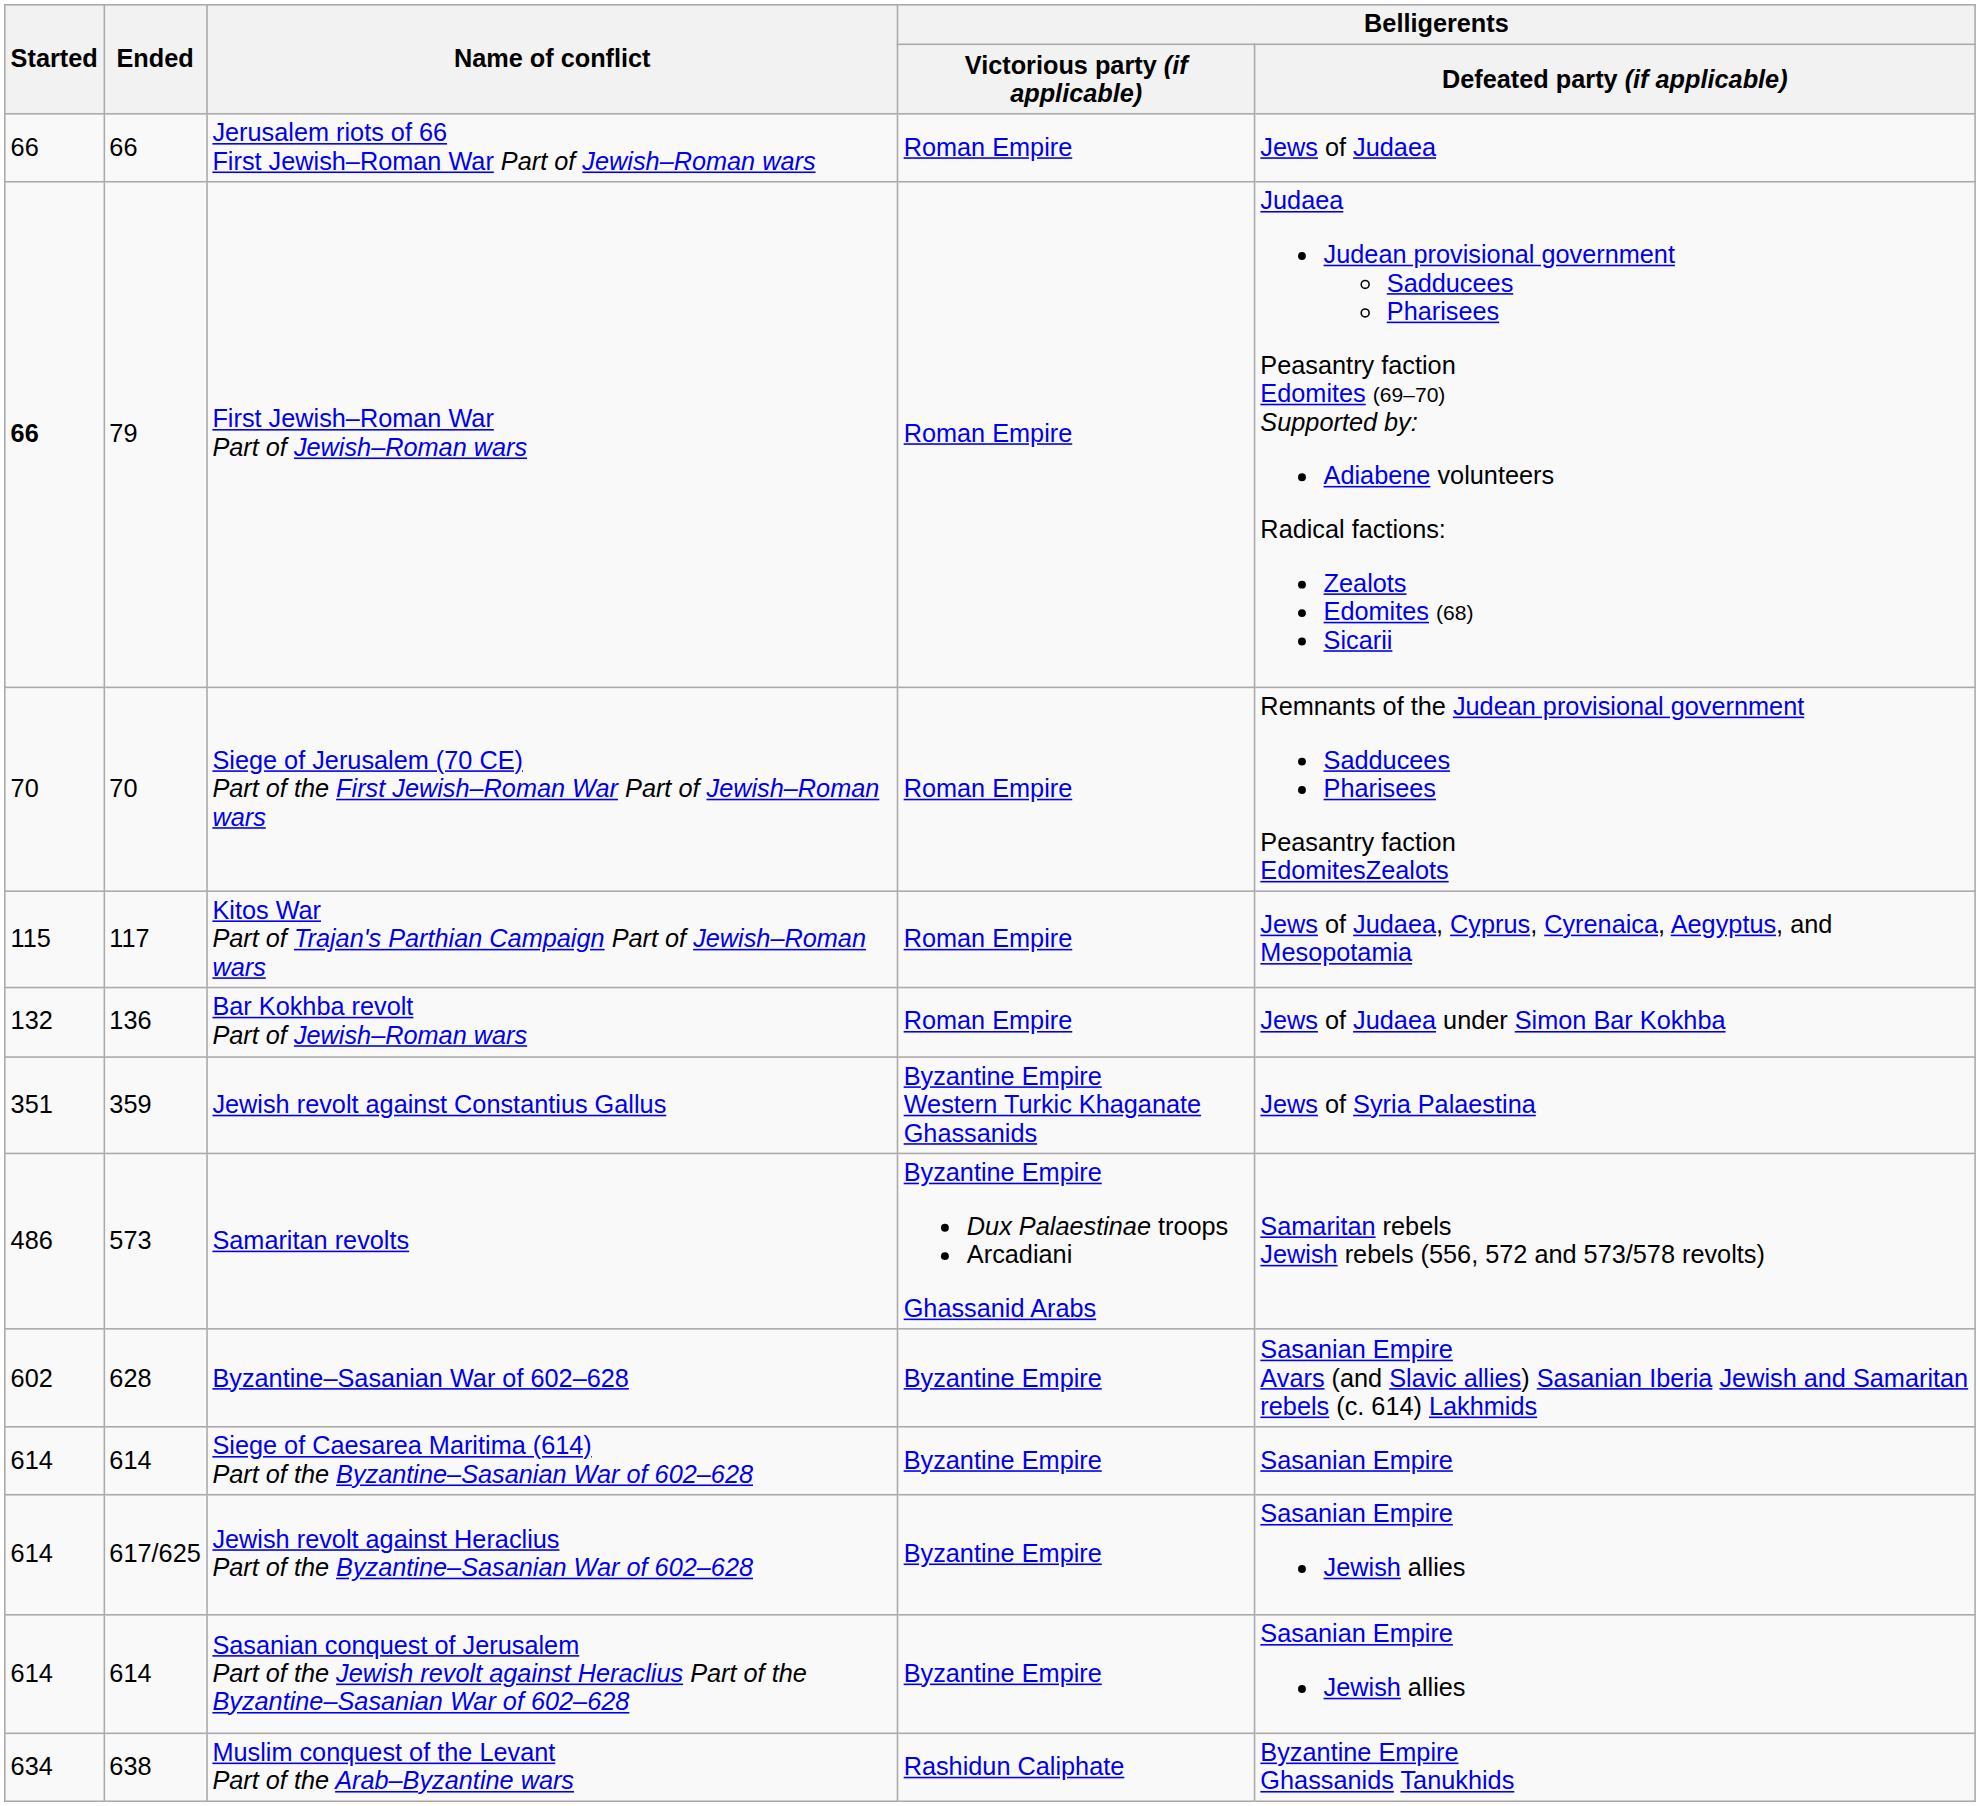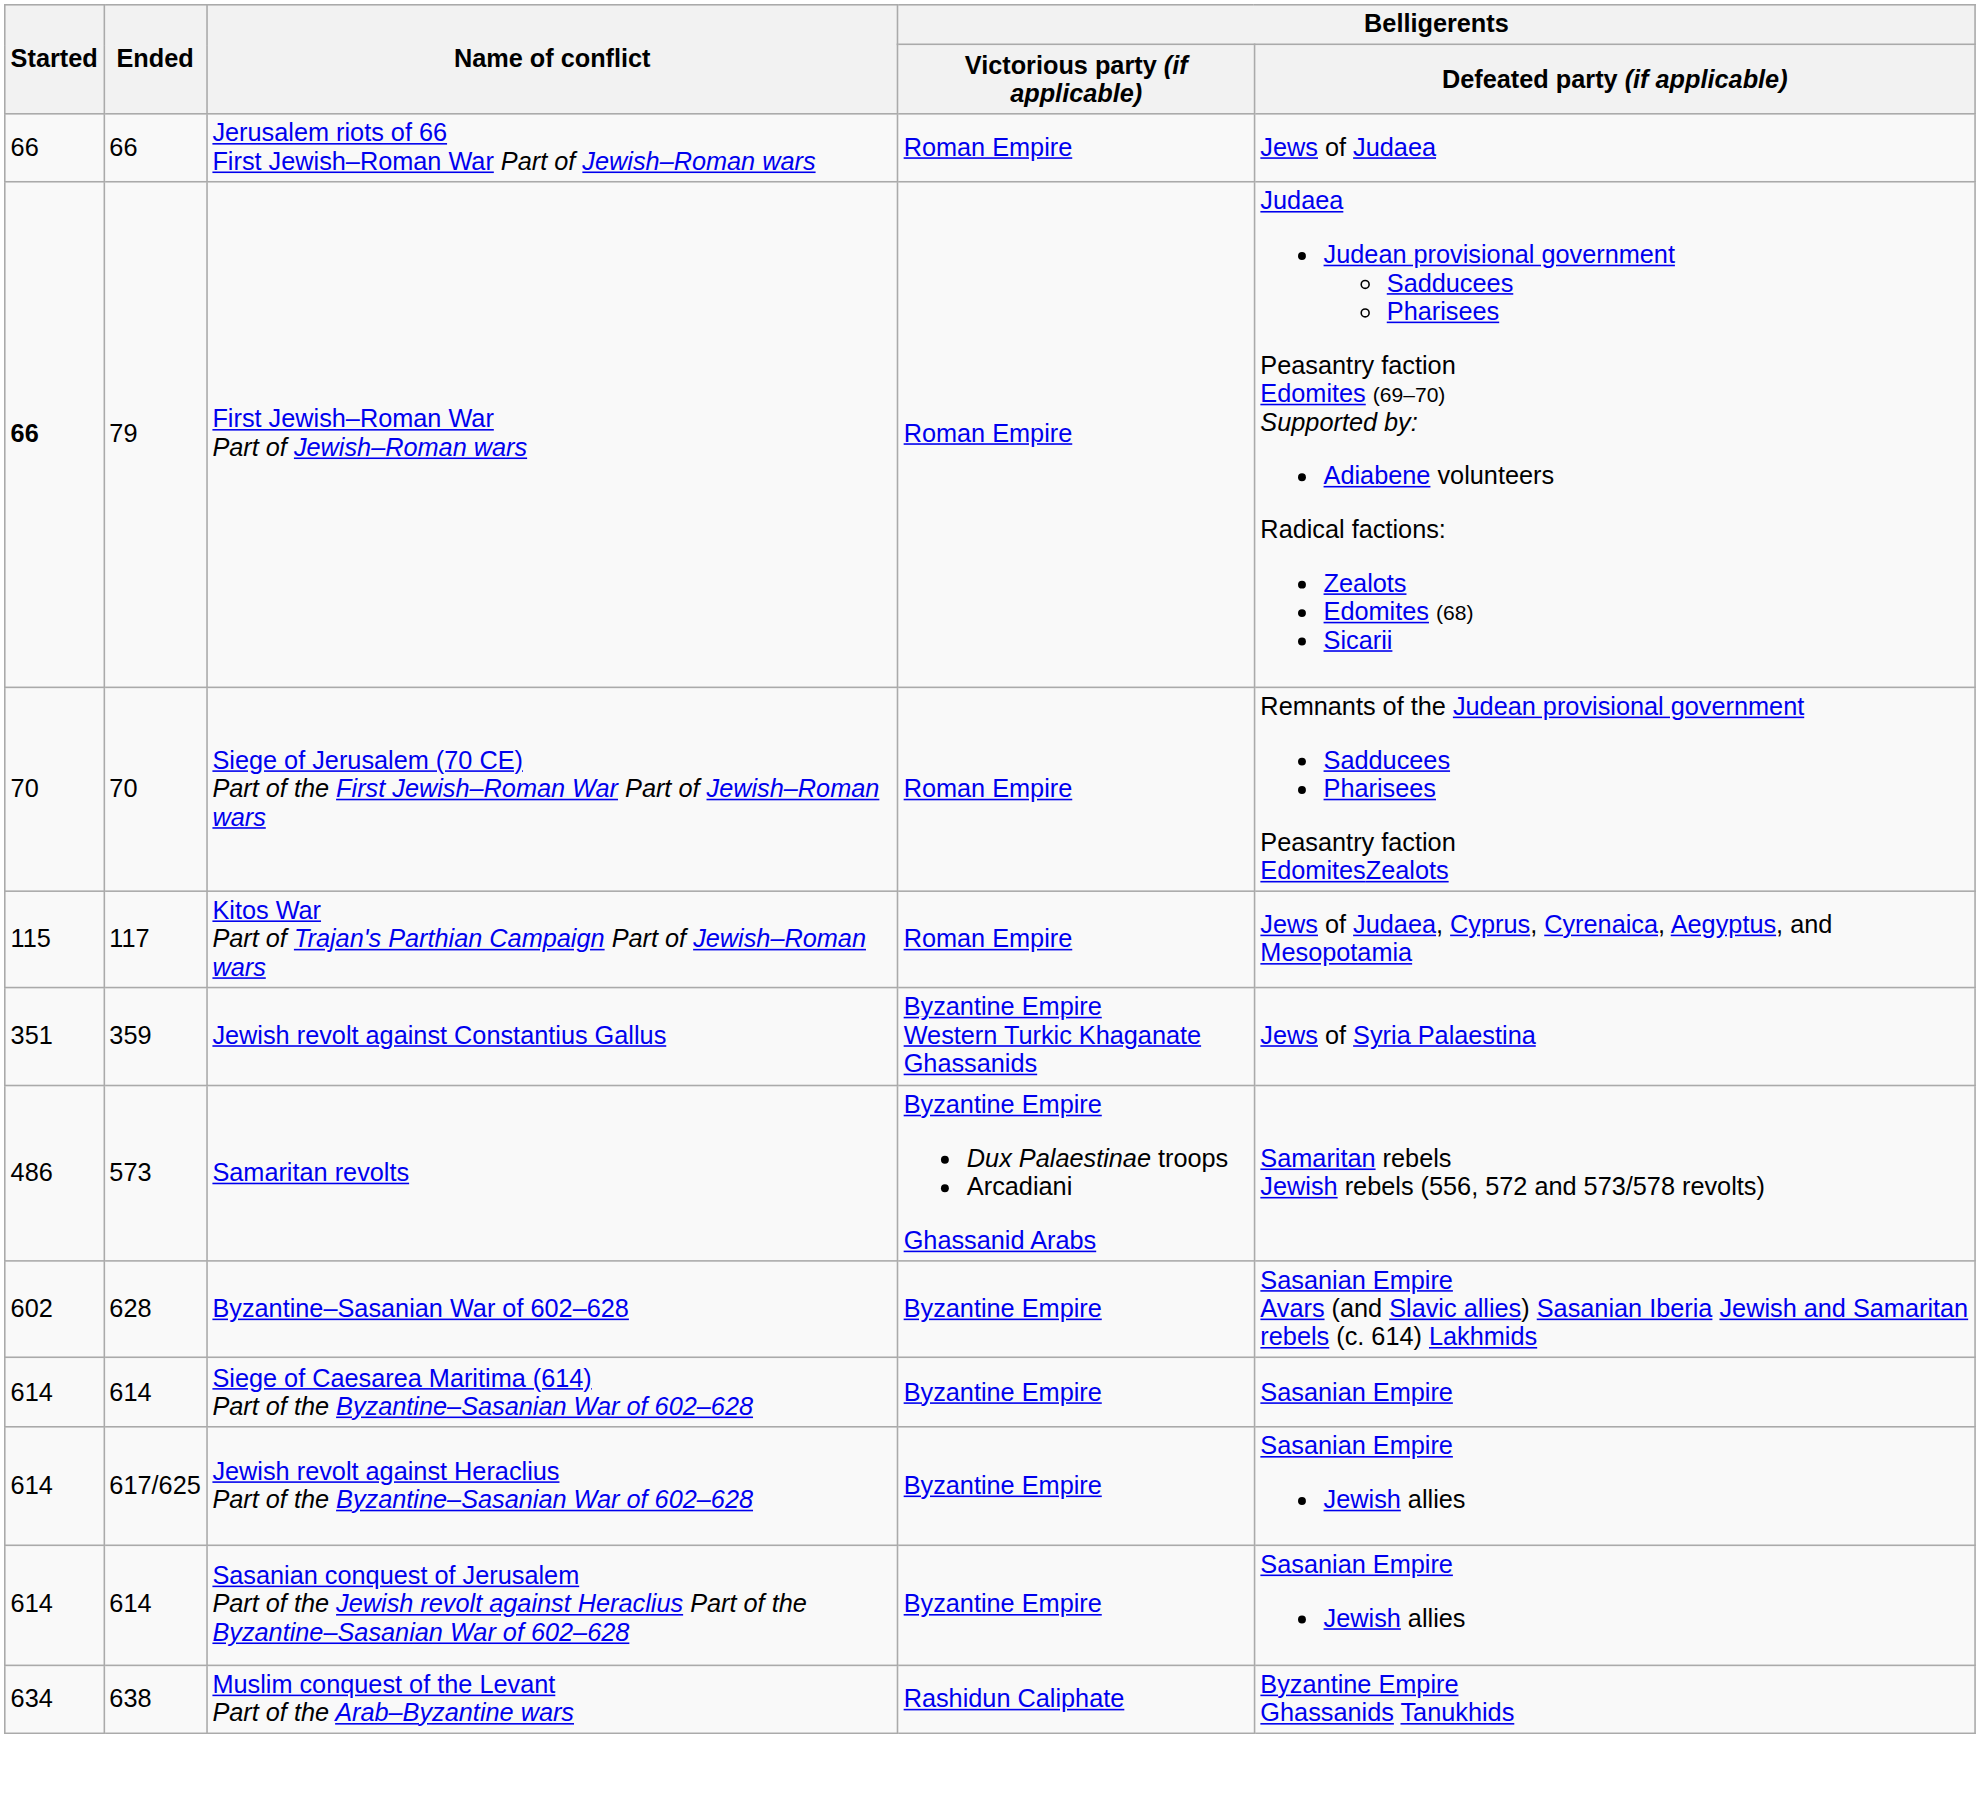- row: (370, 1021)
